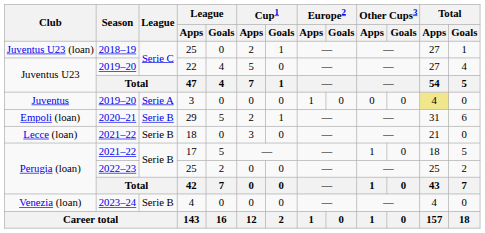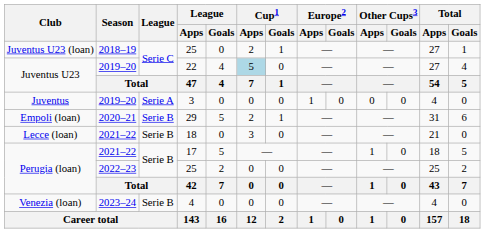(251, 66) no background -> (251, 66) lightblue background
(434, 100) khaki background -> (434, 100) no background
